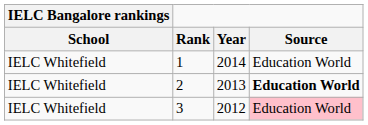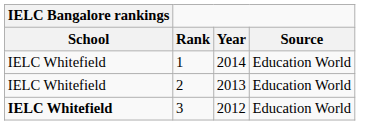(306, 85) bold -> (302, 85) normal
(57, 108) normal -> (60, 108) bold
(302, 108) pink background -> (302, 108) no background
